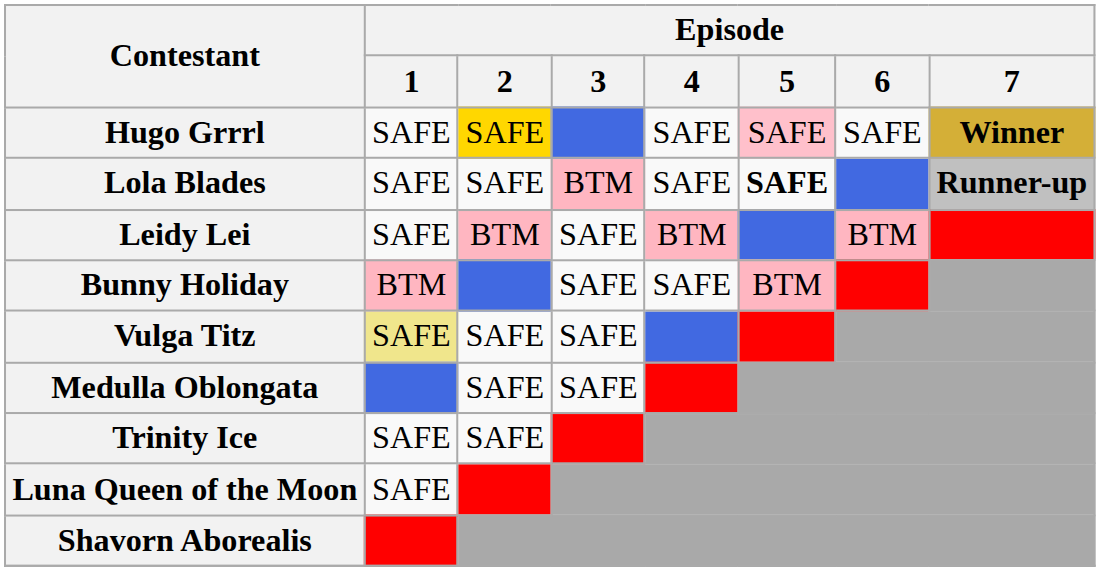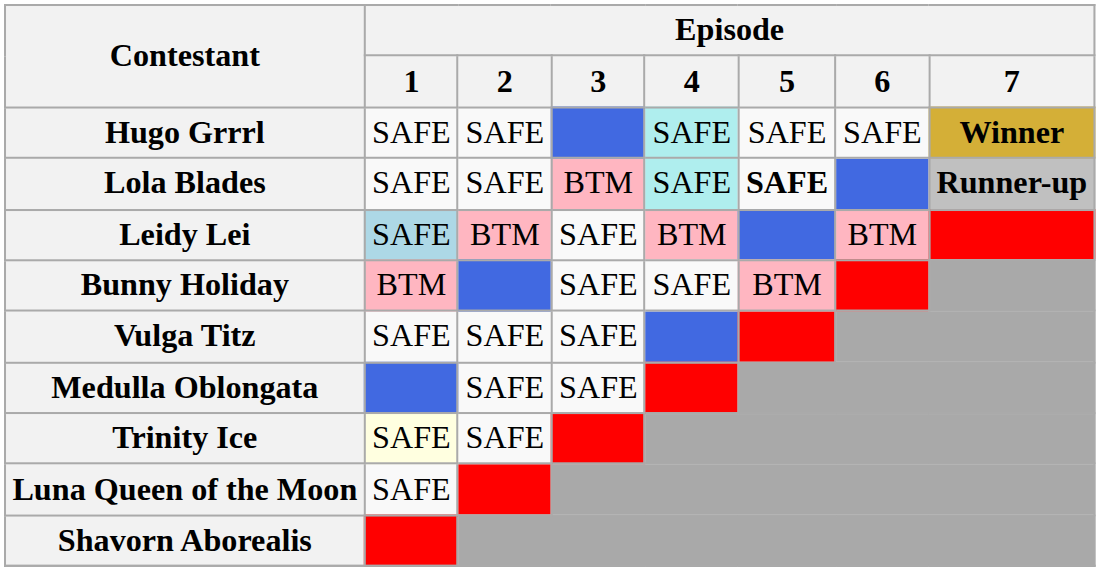(505, 132) gold background -> (505, 132) no background
(692, 132) no background -> (692, 132) paleturquoise background
(787, 132) pink background -> (787, 132) no background
(692, 183) no background -> (692, 183) paleturquoise background
(411, 234) no background -> (411, 234) lightblue background
(411, 336) khaki background -> (411, 336) no background
(411, 438) no background -> (411, 438) lightyellow background
